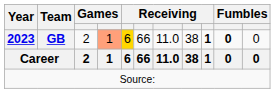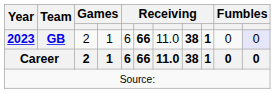(110, 39) lightsalmon background -> (110, 39) no background
(127, 39) gold background -> (127, 39) no background
(143, 39) normal -> (143, 39) bold
(192, 39) normal -> (192, 39) bold
(228, 39) bold -> (228, 39) normal
(256, 39) no background -> (256, 39) lavender background
